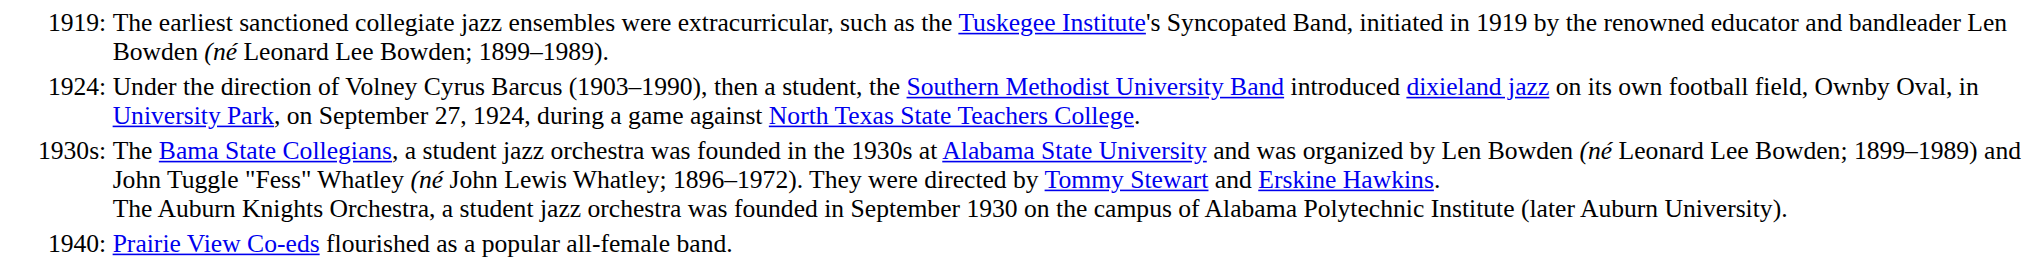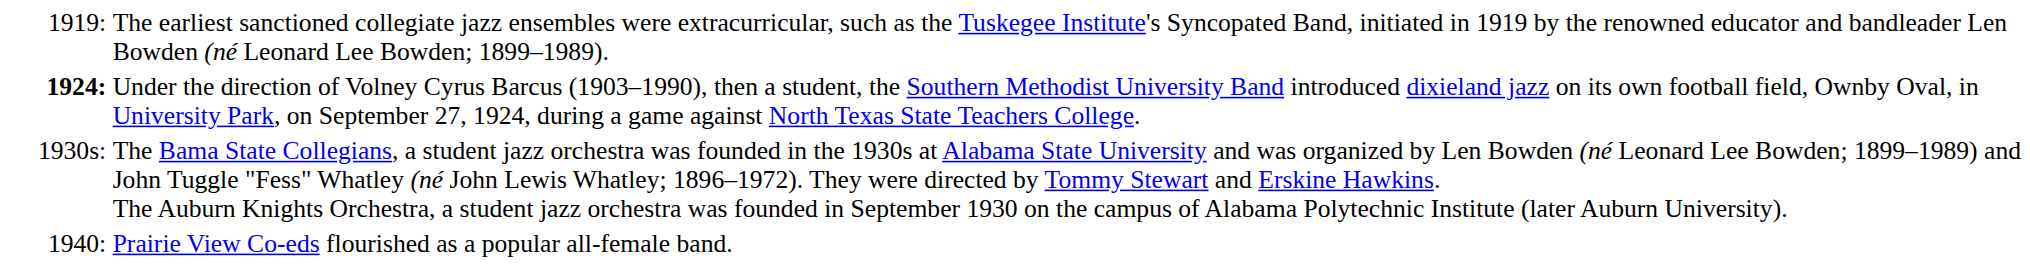(77, 86) normal -> (76, 86) bold
